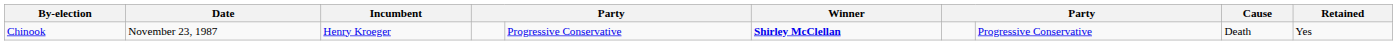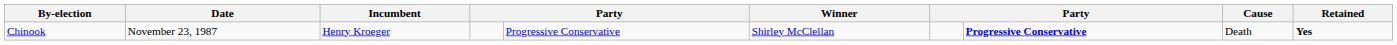(797, 31) bold -> (793, 31) normal
(1035, 31) normal -> (1026, 31) bold
(1304, 31) normal -> (1304, 31) bold
